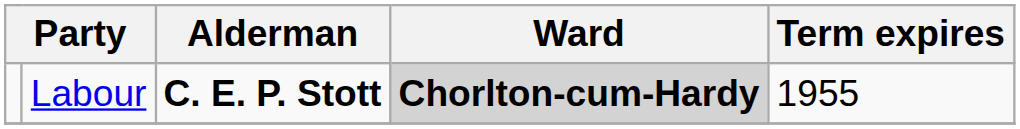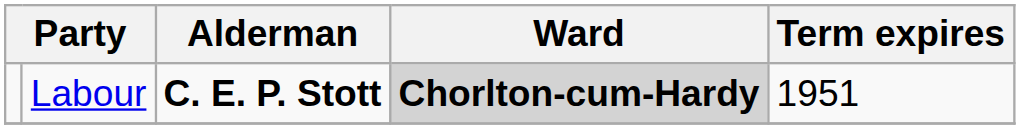(818, 92) 1955 -> (818, 92) 1951
